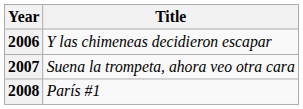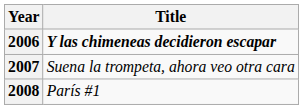(159, 41) normal -> (161, 41) bold
